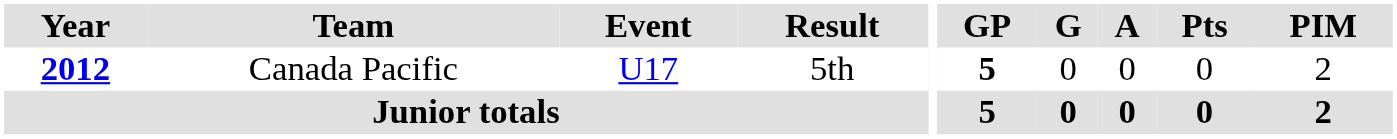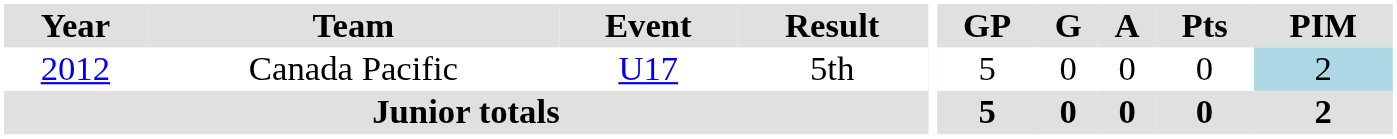(75, 68) bold -> (75, 68) normal
(987, 68) bold -> (987, 68) normal
(1323, 68) no background -> (1323, 68) lightblue background
